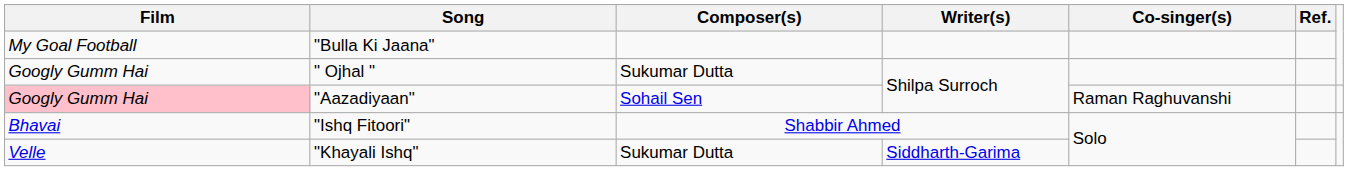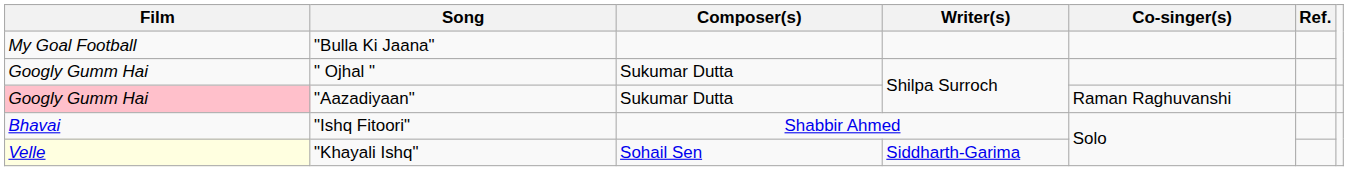(661, 98) Sohail Sen -> (677, 98) Sukumar Dutta
(27, 152) no background -> (27, 152) lightyellow background
(677, 152) Sukumar Dutta -> (661, 152) Sohail Sen
